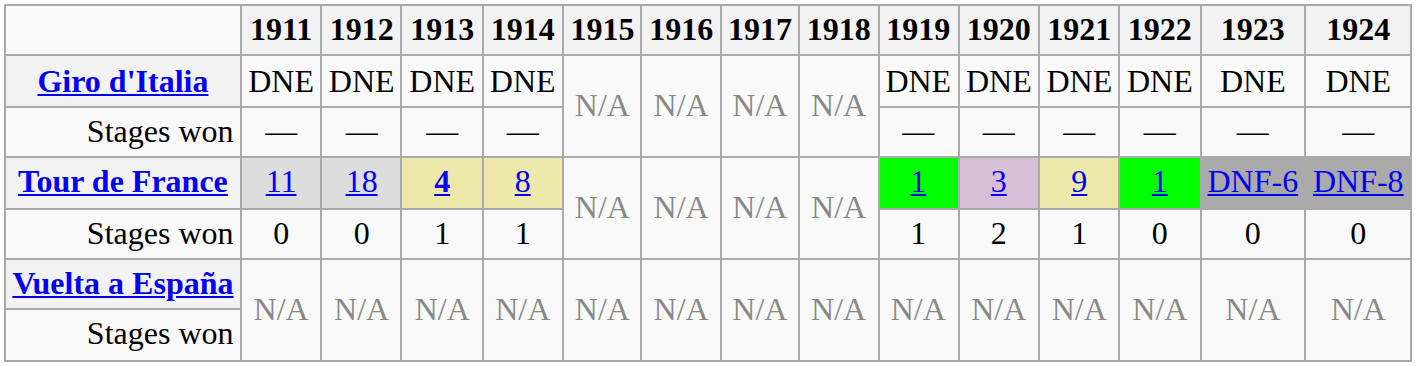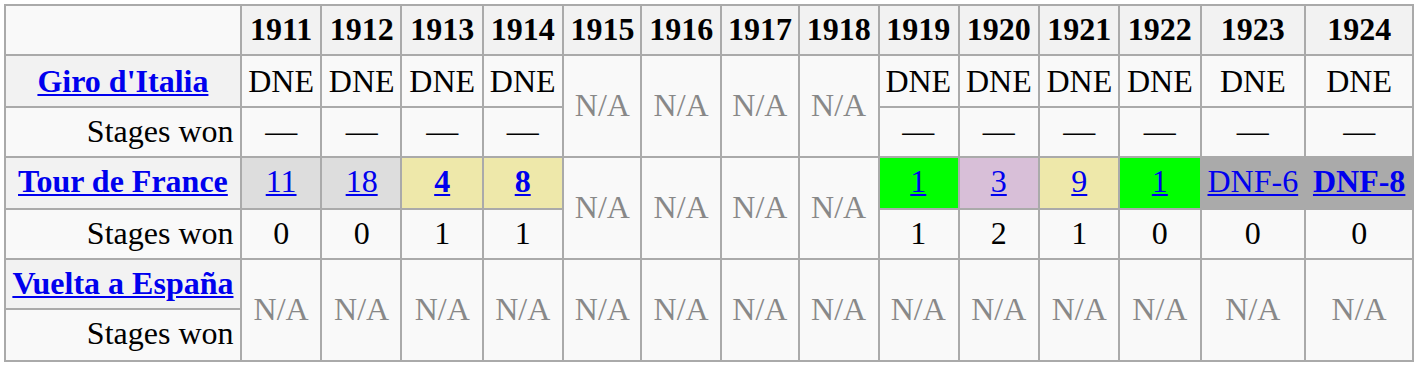(523, 182) normal -> (523, 182) bold
(1358, 182) normal -> (1359, 182) bold
